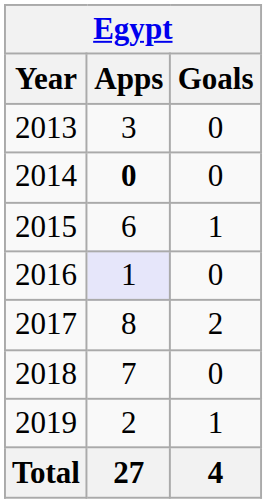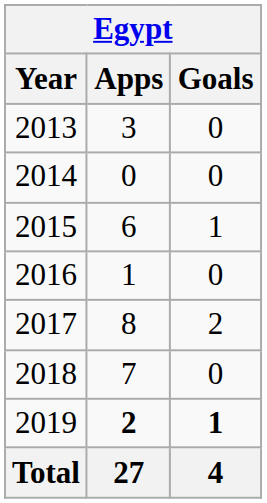(129, 176) bold -> (129, 176) normal
(129, 275) lavender background -> (129, 275) no background
(129, 422) normal -> (129, 422) bold
(216, 422) normal -> (216, 422) bold
